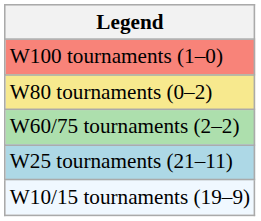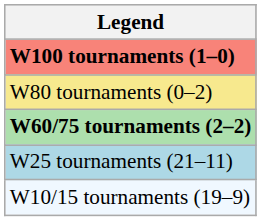(116, 56) normal -> (122, 56) bold
(125, 126) normal -> (131, 126) bold
